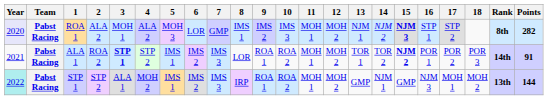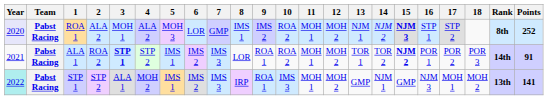(287, 32) IMS 3 -> (287, 32) ROA 2
(529, 32) 282 -> (529, 32) 252
(287, 82) ROA 2 -> (287, 82) IMS 3
(529, 82) 144 -> (529, 82) 141
